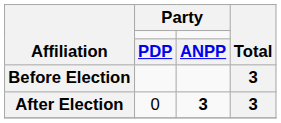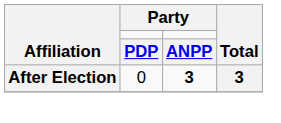- row: (69, 78)
